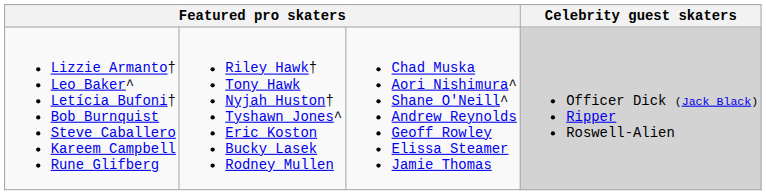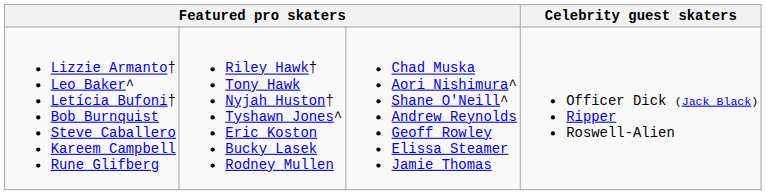(641, 117) lightgrey background -> (641, 117) no background
